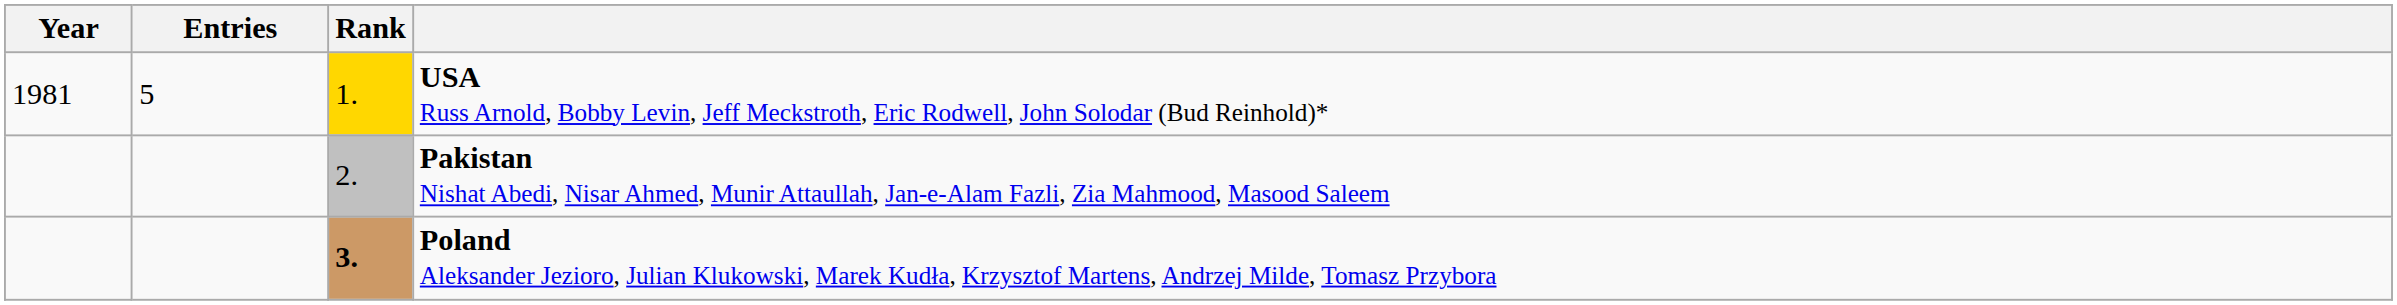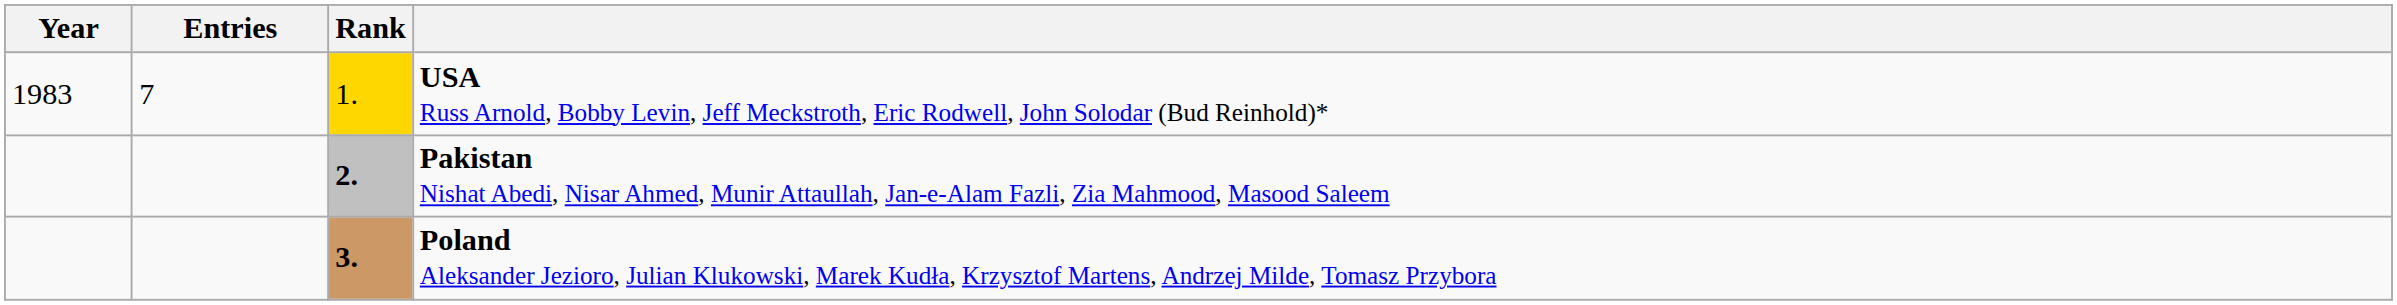(42, 93) 1981 -> (42, 93) 1983
(147, 93) 5 -> (147, 93) 7
(347, 175) normal -> (347, 175) bold
